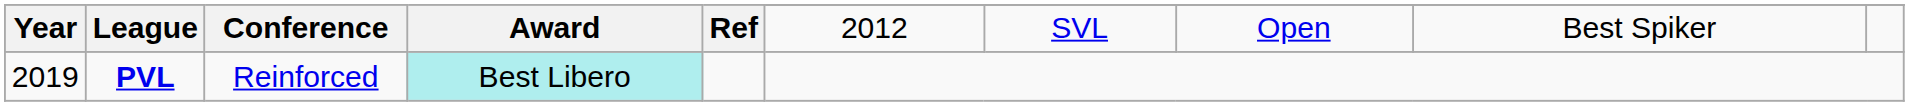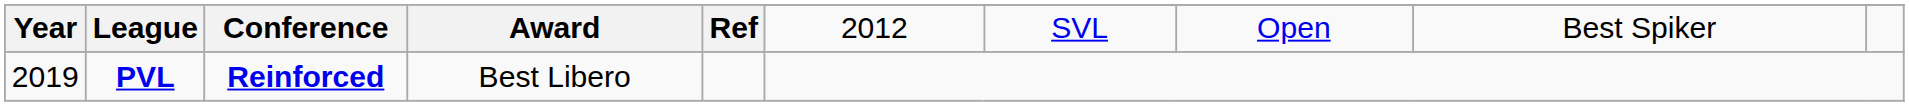(306, 76) normal -> (306, 76) bold
(555, 76) paleturquoise background -> (555, 76) no background
